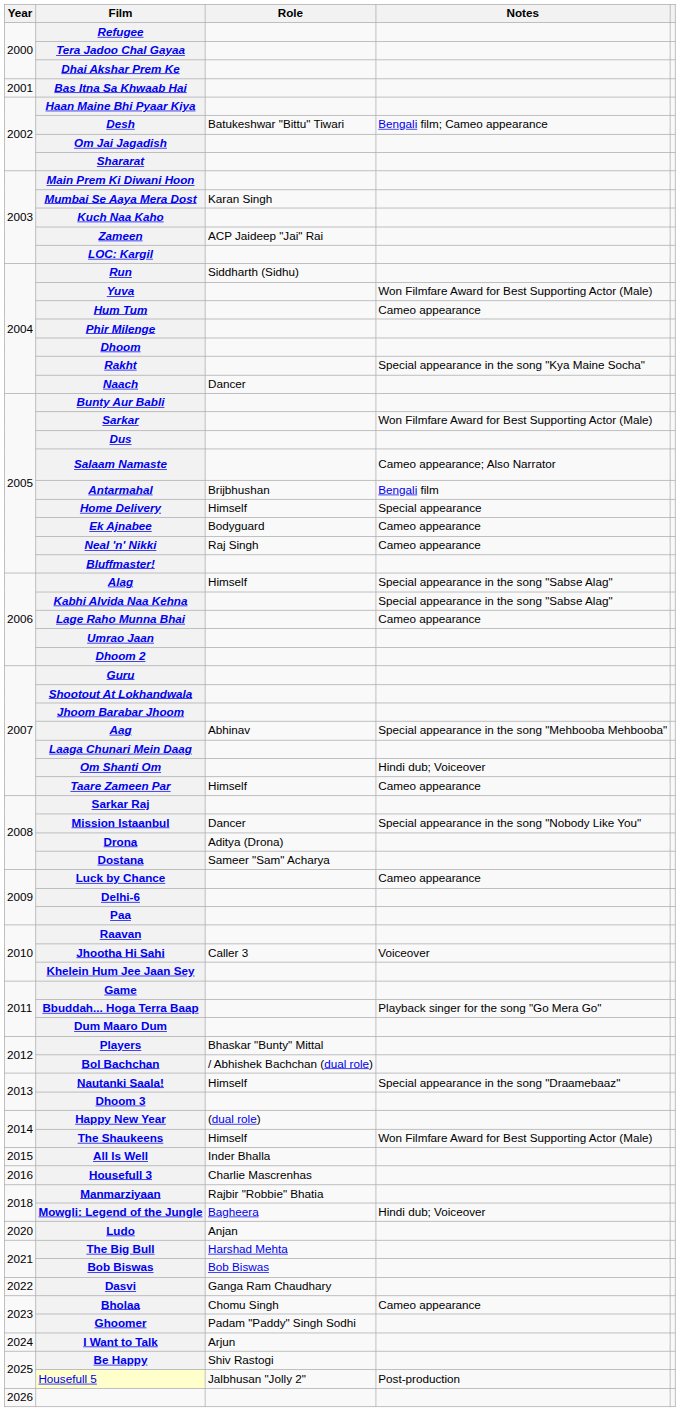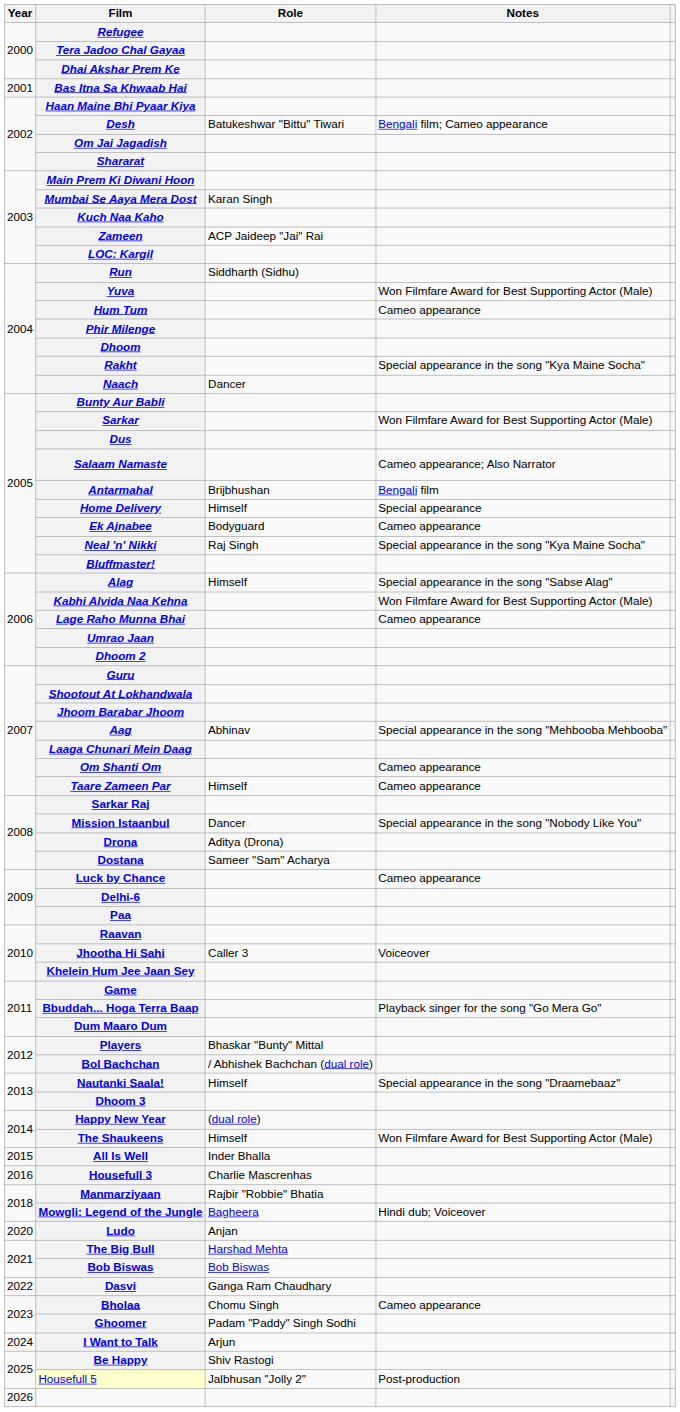(430, 545) Cameo appearance -> (512, 545) Special appearance in the song "Kya Maine Socha"
(495, 601) Special appearance in the song "Sabse Alag" -> (515, 601) Won Filmfare Award for Best Supporting Actor (Male)
(432, 767) Hindi dub; Voiceover -> (430, 767) Cameo appearance
